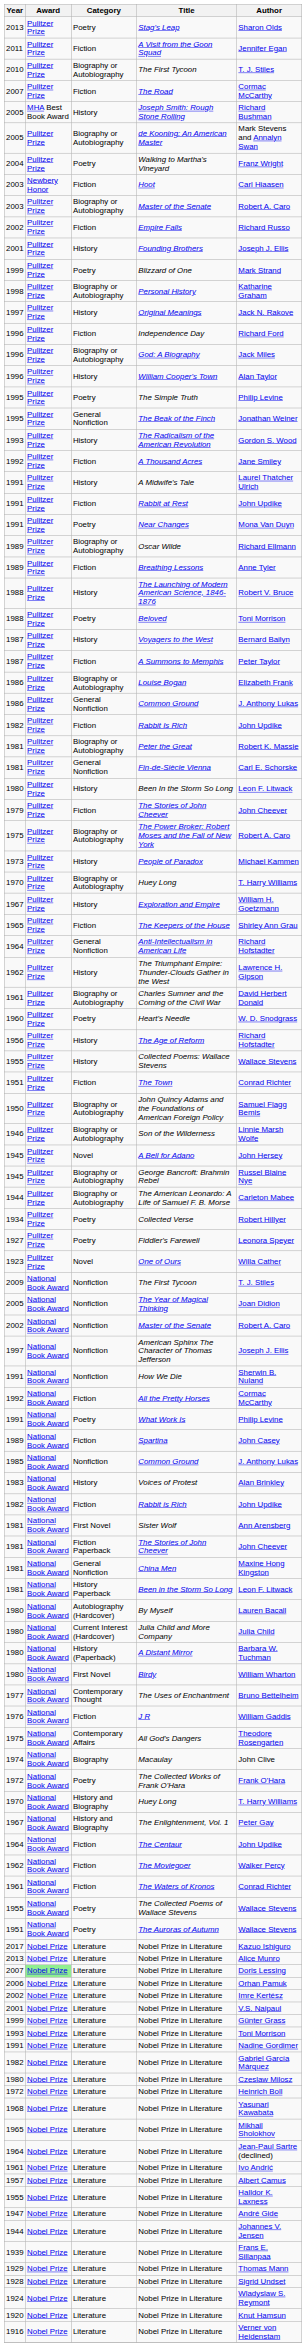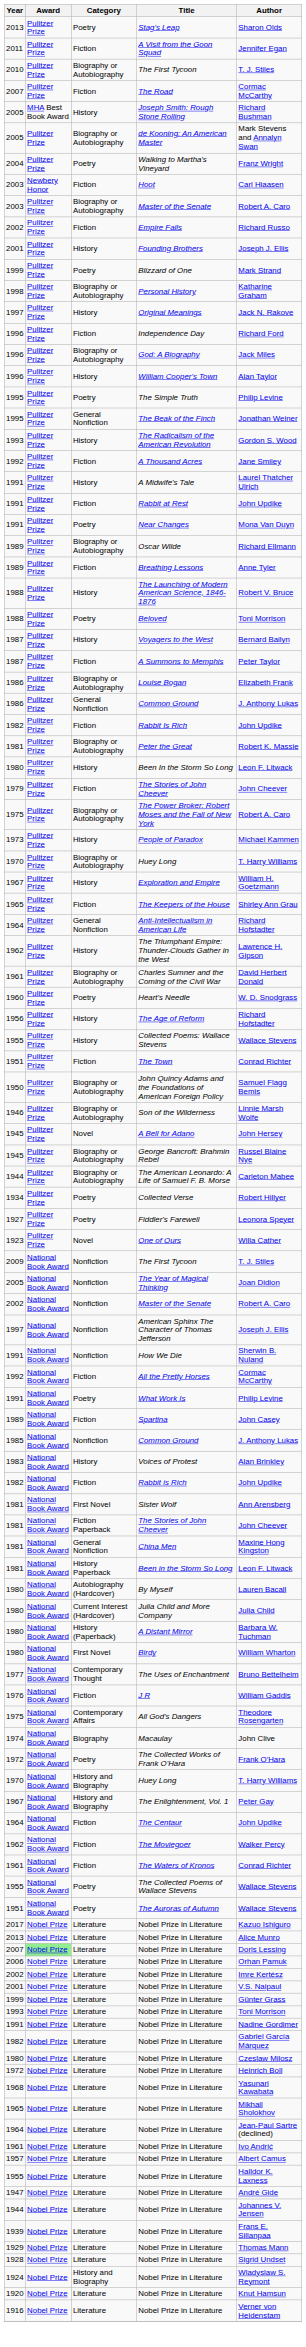- row: (15, 767)
(90, 2298) Literature -> (93, 2277) History and Biography
